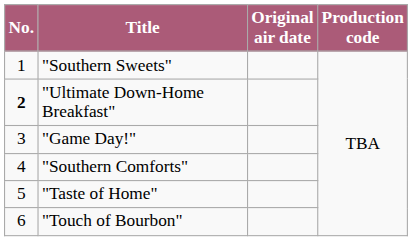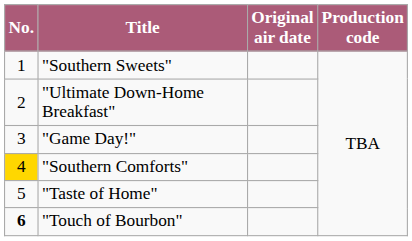(21, 102) bold -> (21, 102) normal
(21, 166) no background -> (21, 166) gold background
(21, 221) normal -> (21, 221) bold
